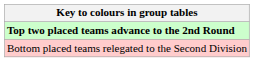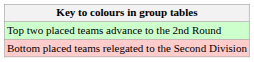(121, 30) bold -> (114, 30) normal
